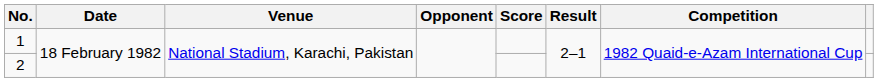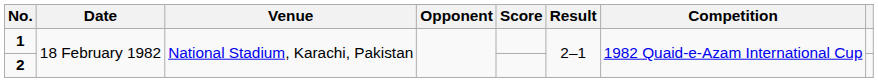(20, 41) normal -> (20, 41) bold
(20, 65) normal -> (20, 65) bold
